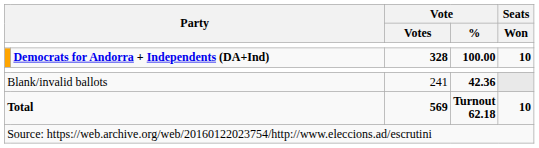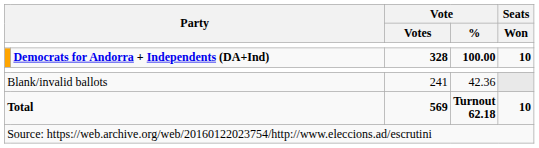(482, 82) bold -> (482, 82) normal
